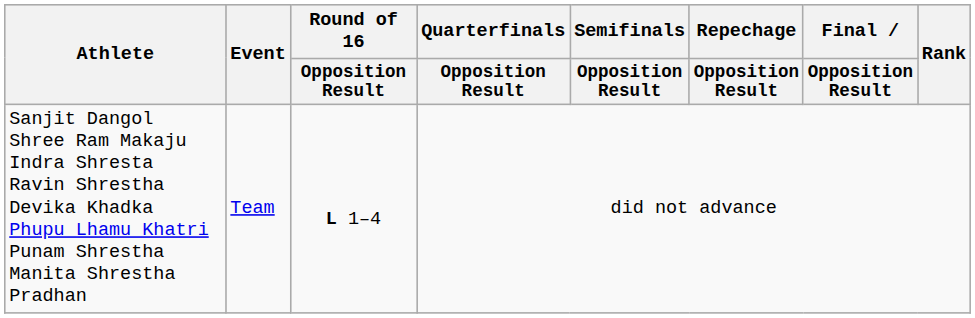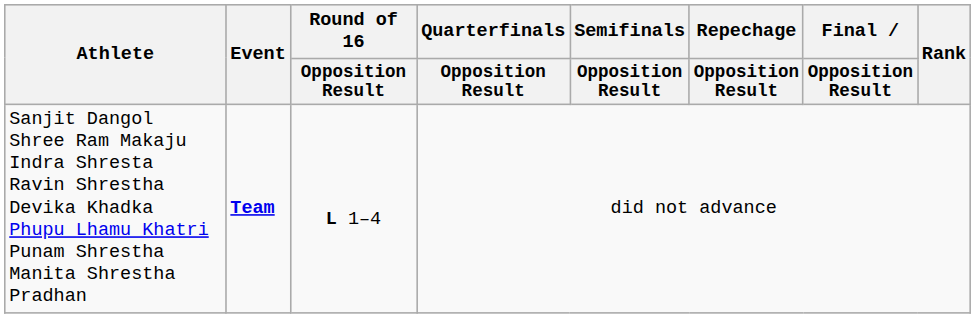(253, 208) normal -> (253, 208) bold
